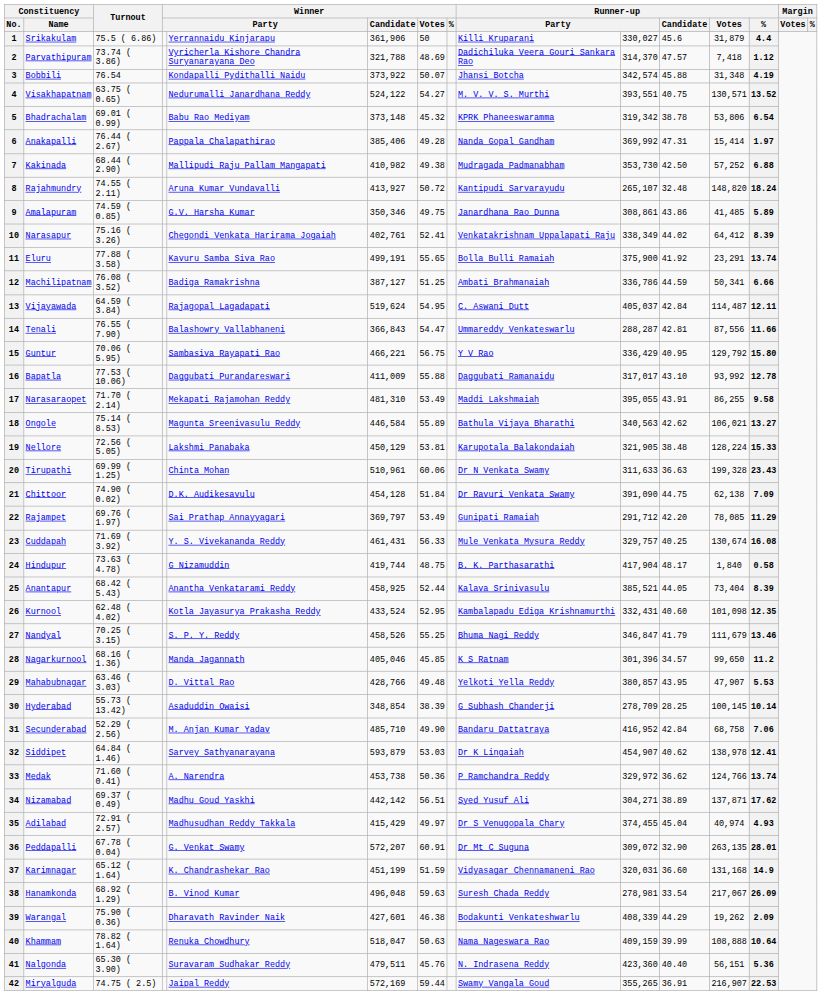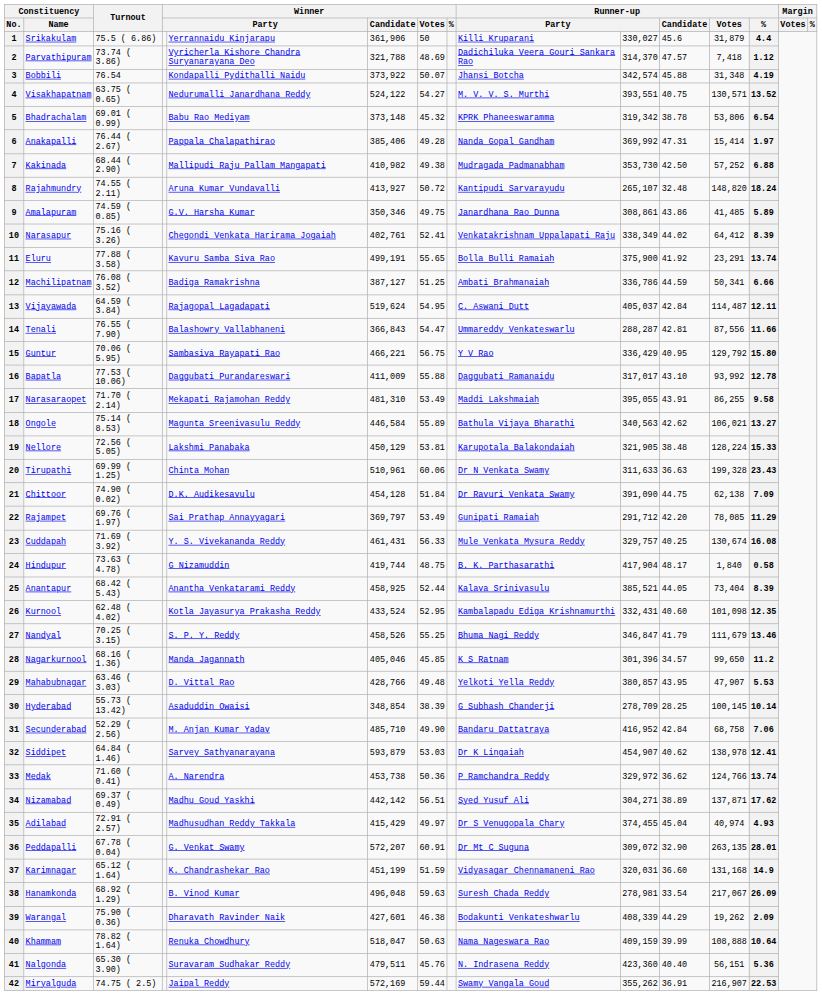(640, 984) 355,265 -> (640, 984) 355,262
